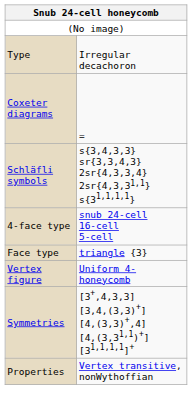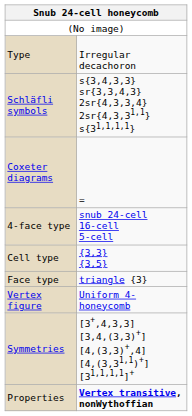rows swapped: (30, 175) <-> (30, 108)
+ row: (33, 258)
(130, 371) normal -> (130, 398) bold
